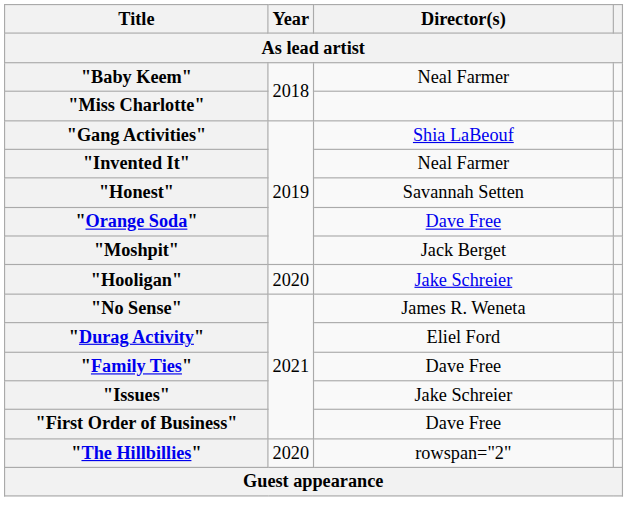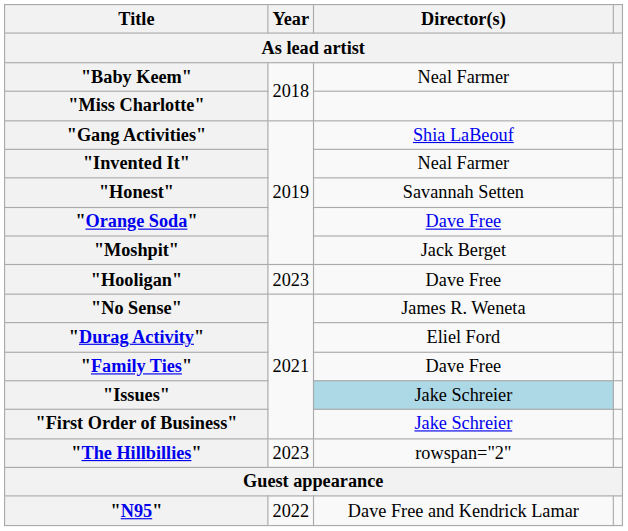(291, 279) 2020 -> (291, 279) 2023
(463, 279) Jake Schreier -> (463, 279) Dave Free
(463, 395) no background -> (463, 395) lightblue background
(463, 423) Dave Free -> (463, 423) Jake Schreier
(291, 452) 2020 -> (291, 452) 2023
+ row: (136, 510)
